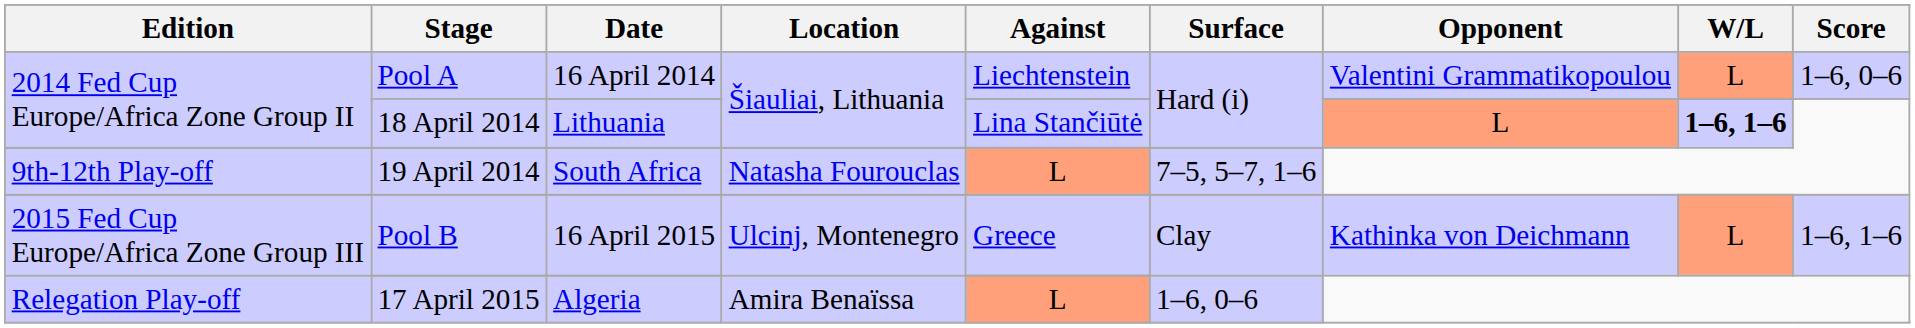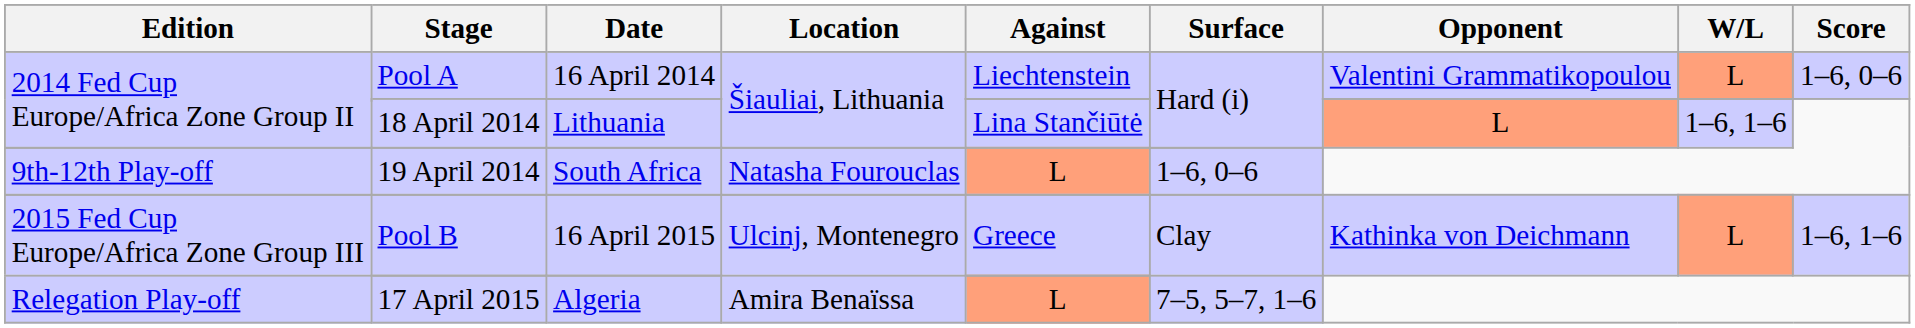(1736, 122) bold -> (1736, 122) normal
(1236, 169) 7–5, 5–7, 1–6 -> (1207, 169) 1–6, 0–6
(1207, 298) 1–6, 0–6 -> (1236, 298) 7–5, 5–7, 1–6
